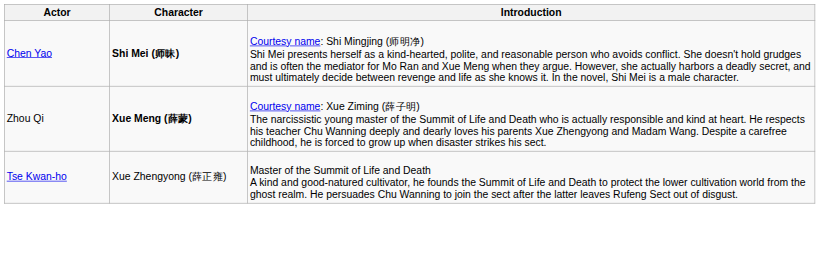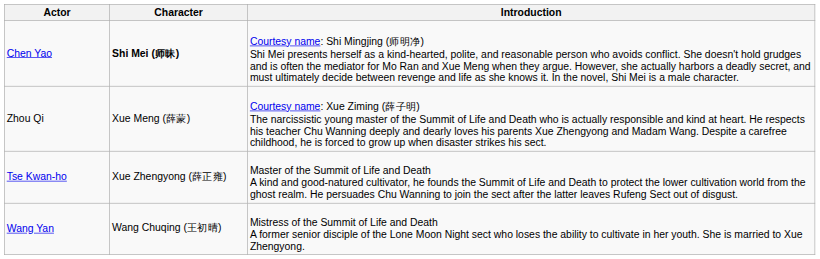(152, 118) bold -> (151, 118) normal
+ row: (30, 228)
